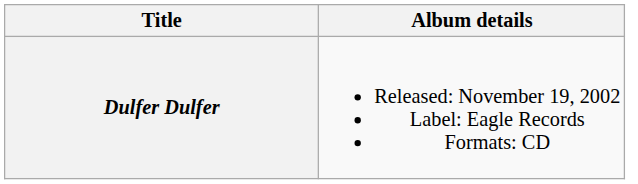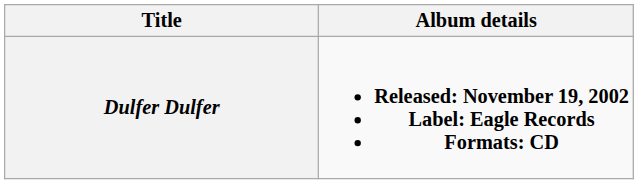(472, 119) normal -> (476, 119) bold
